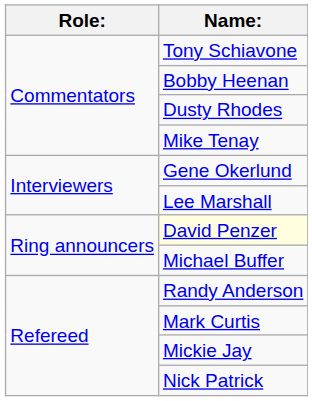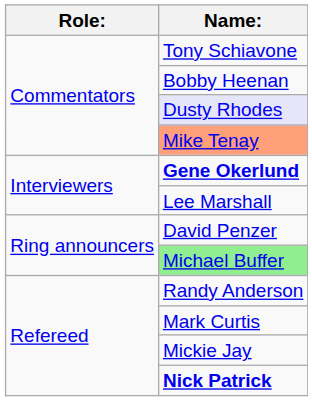(223, 110) no background -> (223, 110) lavender background
(211, 140) no background -> (211, 140) lightsalmon background
(227, 170) normal -> (231, 170) bold
(220, 230) lightyellow background -> (220, 230) no background
(223, 260) no background -> (223, 260) lightgreen background
(213, 381) normal -> (217, 381) bold
